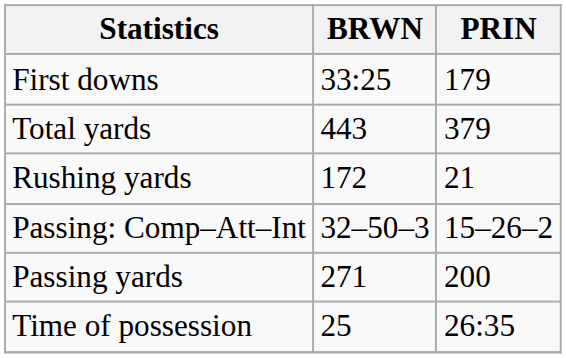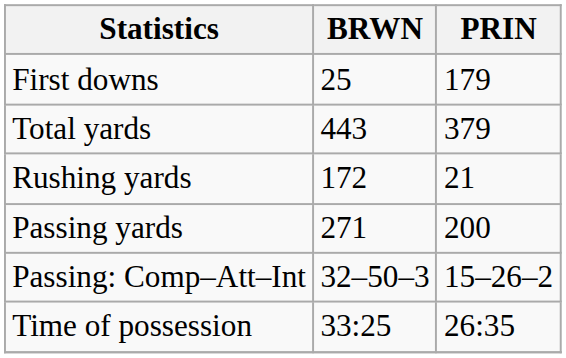(356, 78) 33:25 -> (336, 78) 25
rows swapped: (98, 276) <-> (159, 227)
(336, 326) 25 -> (356, 326) 33:25
